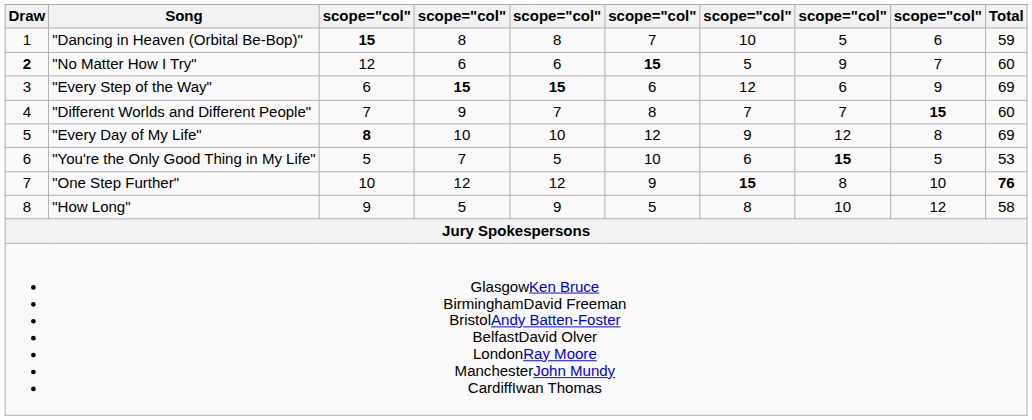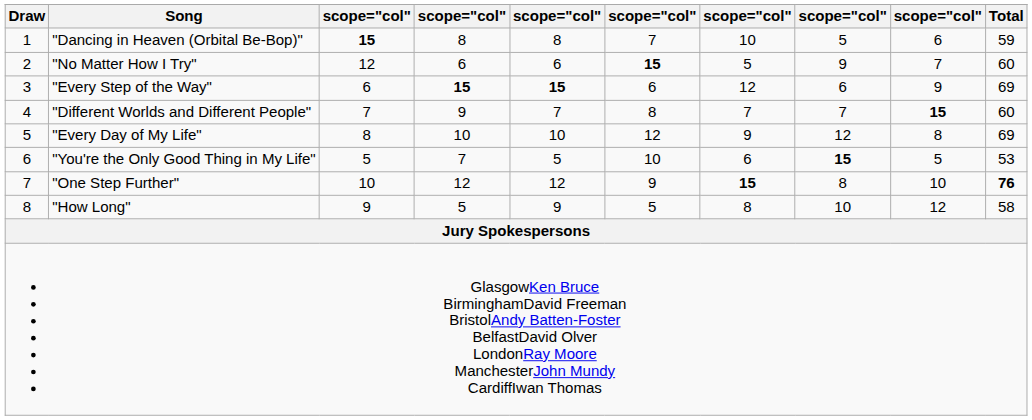(27, 64) bold -> (27, 64) normal
(367, 135) bold -> (367, 135) normal
